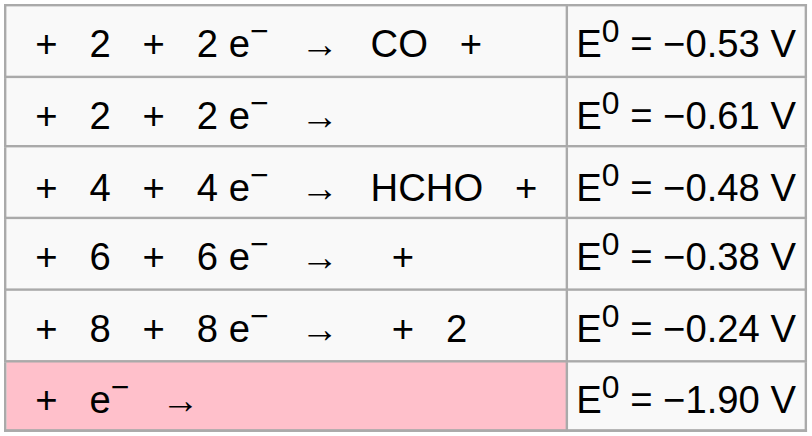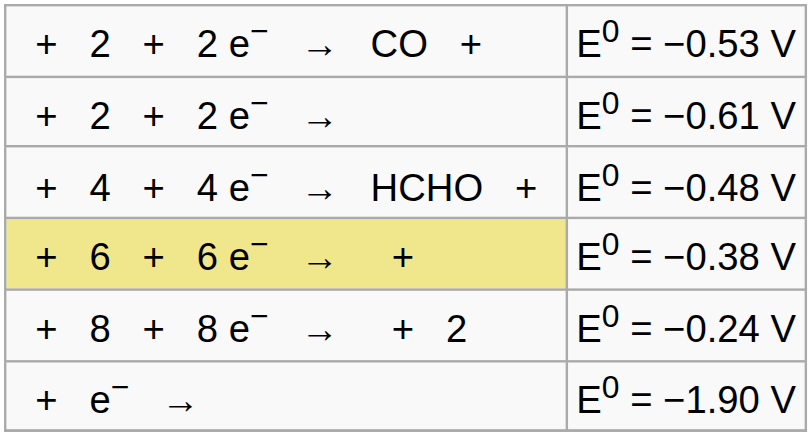(225, 252) no background -> (225, 252) khaki background
(117, 394) pink background -> (117, 394) no background
